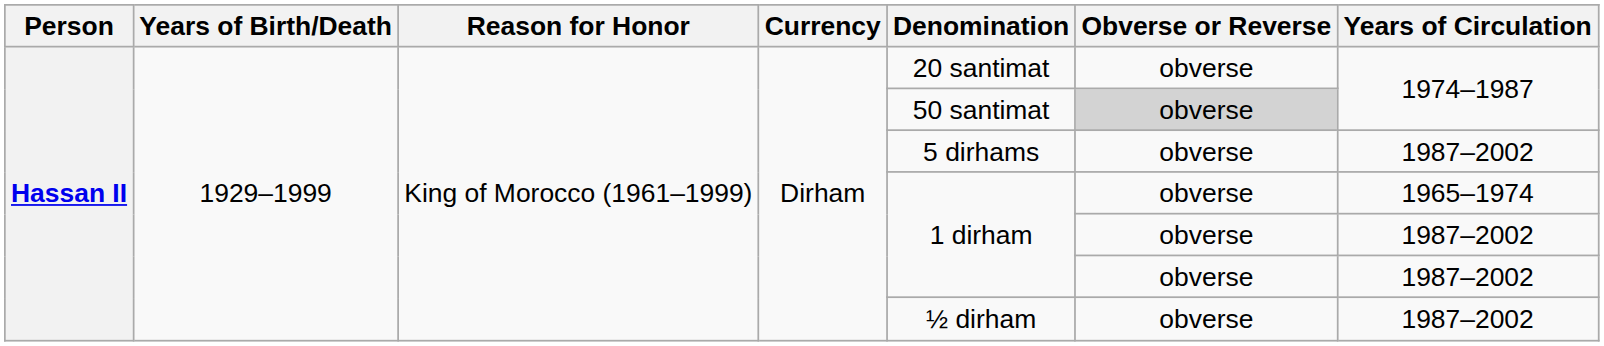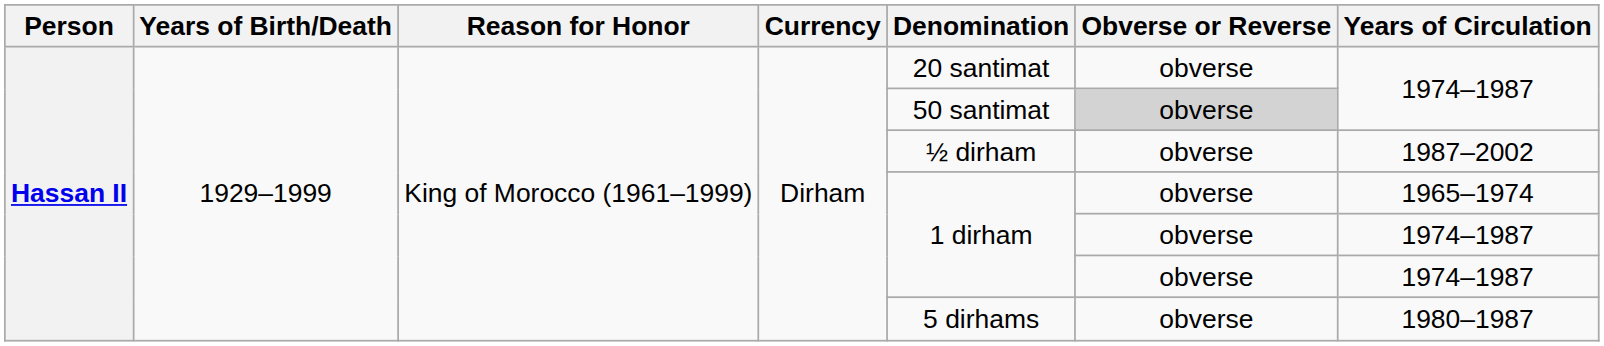(981, 152) 5 dirhams -> (981, 152) ½ dirham
(1468, 235) 1987–2002 -> (1468, 235) 1974–1987
(1468, 277) 1987–2002 -> (1468, 277) 1974–1987
(981, 319) ½ dirham -> (981, 319) 5 dirhams
(1468, 319) 1987–2002 -> (1468, 319) 1980–1987
